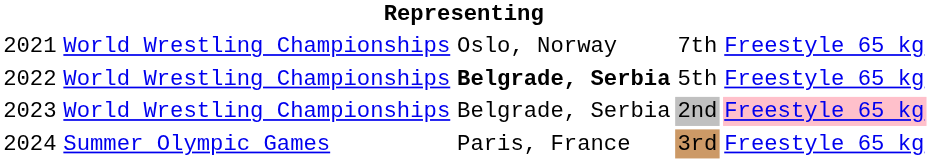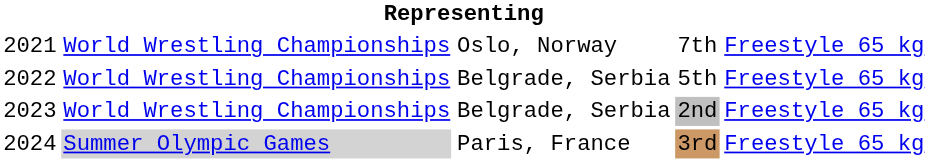(564, 79) bold -> (564, 79) normal
(824, 111) pink background -> (824, 111) no background
(197, 144) no background -> (197, 144) lightgrey background
